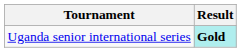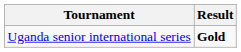(211, 36) paleturquoise background -> (211, 36) no background
